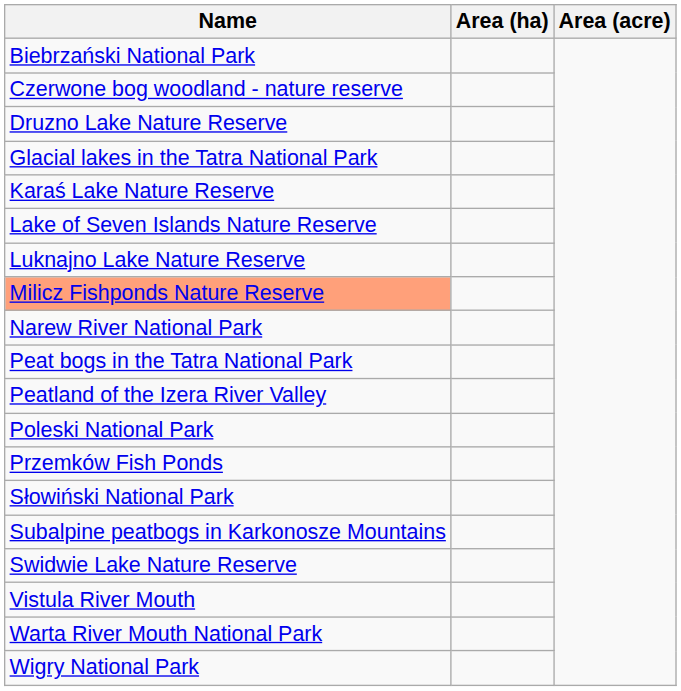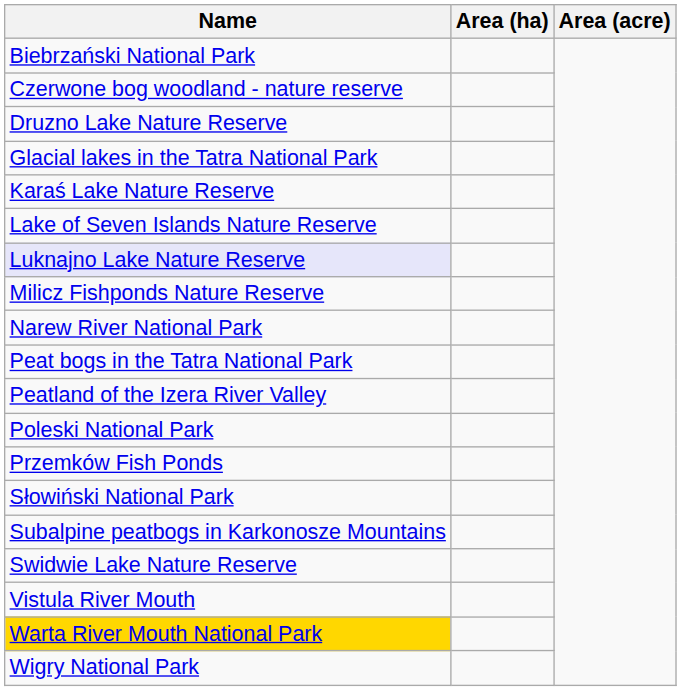(157, 259) no background -> (157, 259) lavender background
(167, 293) lightsalmon background -> (167, 293) no background
(166, 633) no background -> (166, 633) gold background
